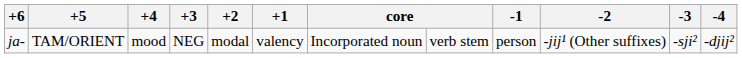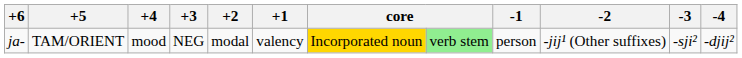(366, 40) no background -> (366, 40) gold background
(459, 40) no background -> (459, 40) lightgreen background
